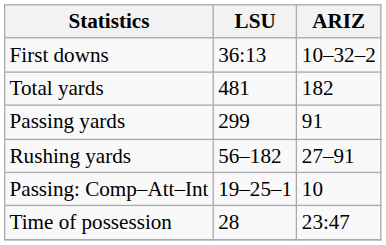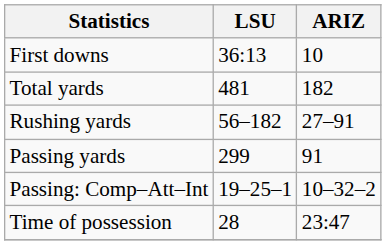(339, 54) 10–32–2 -> (312, 54) 10
rows swapped: (70, 155) <-> (67, 121)
(312, 188) 10 -> (339, 188) 10–32–2
